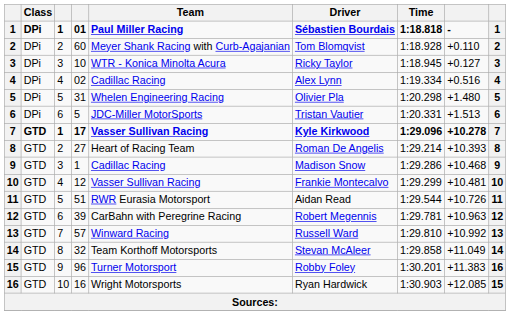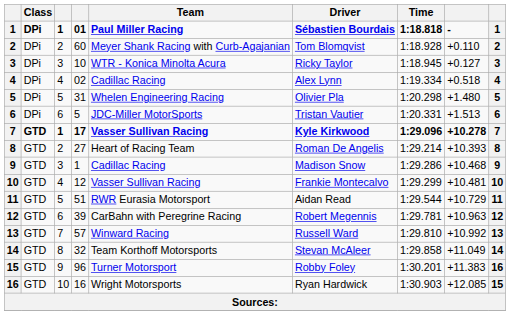(464, 81) +0.516 -> (464, 81) +0.518
(467, 200) +10.726 -> (467, 200) +10.729
